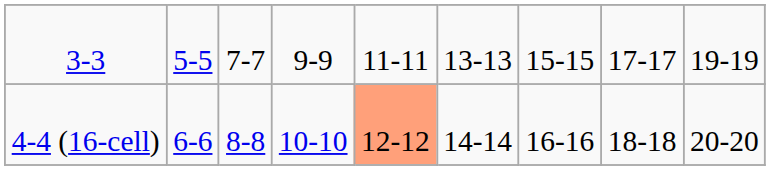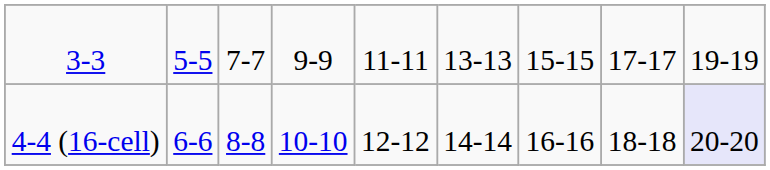(395, 140) lightsalmon background -> (395, 140) no background
(724, 140) no background -> (724, 140) lavender background
